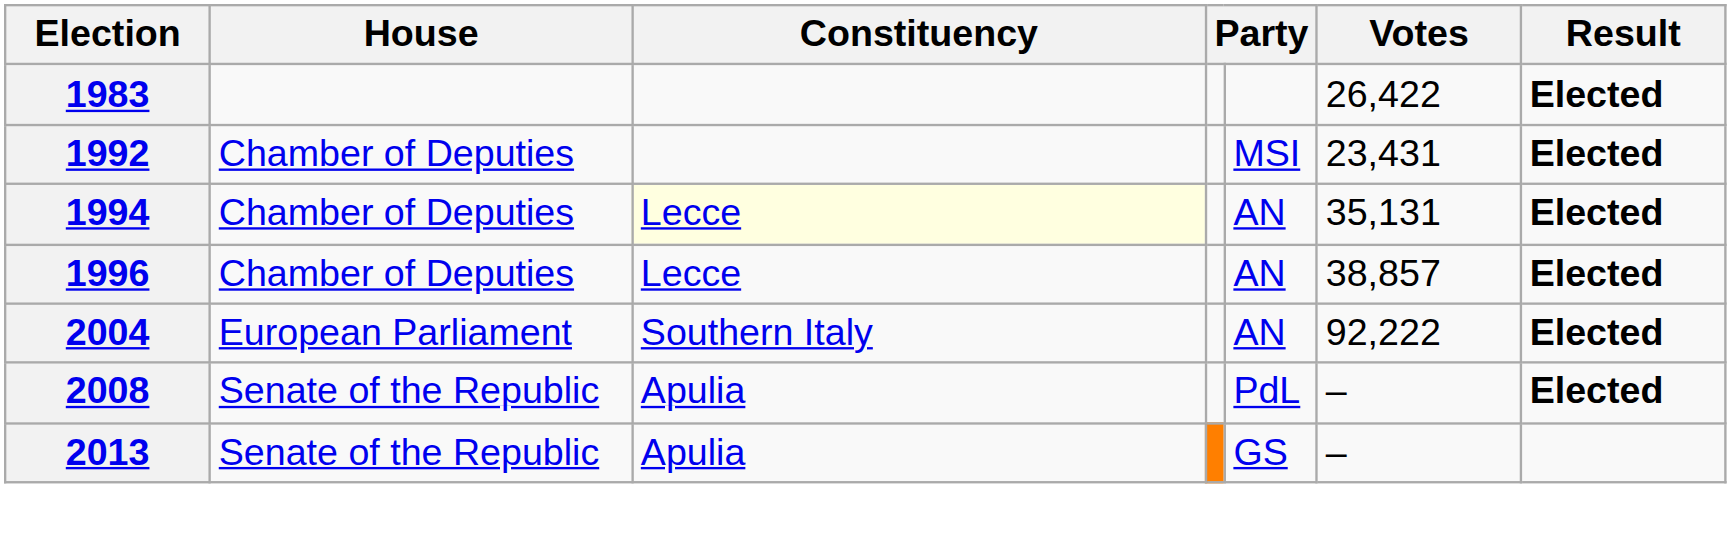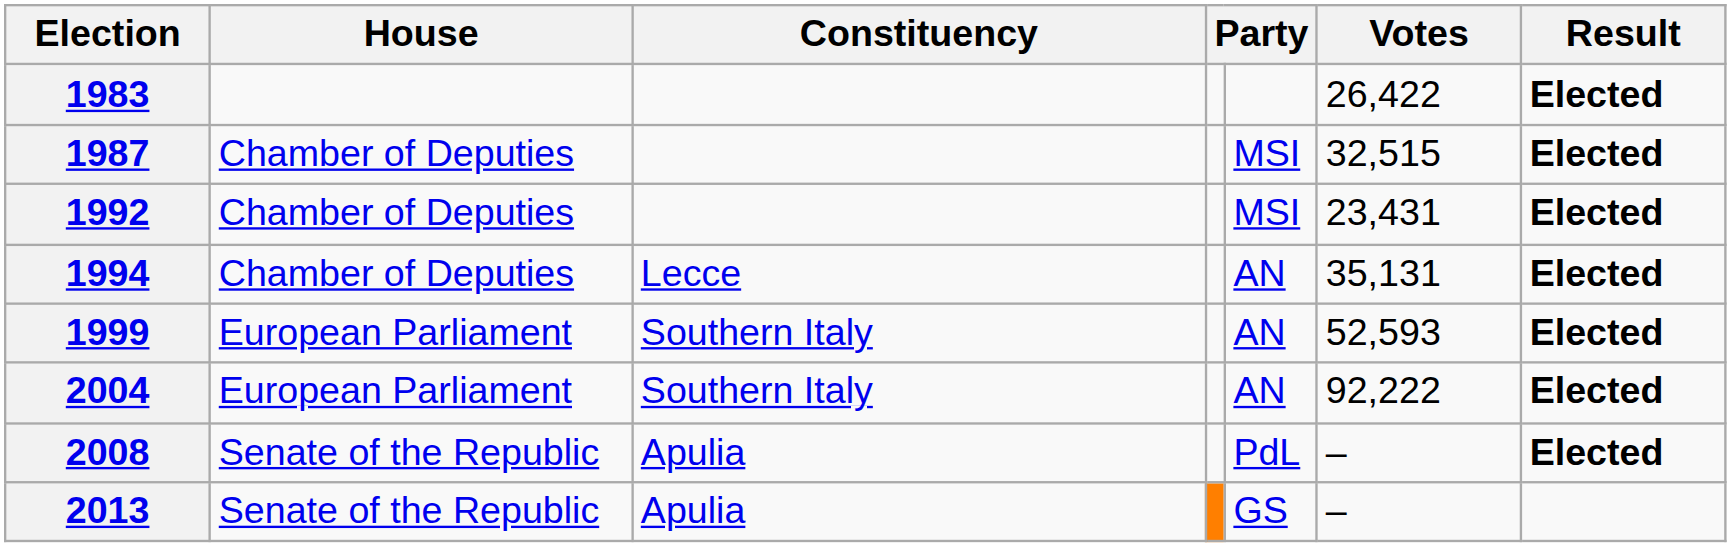+ row: (108, 153)
(691, 213) lightyellow background -> (691, 272) no background
- row: (108, 272)
+ row: (108, 332)
